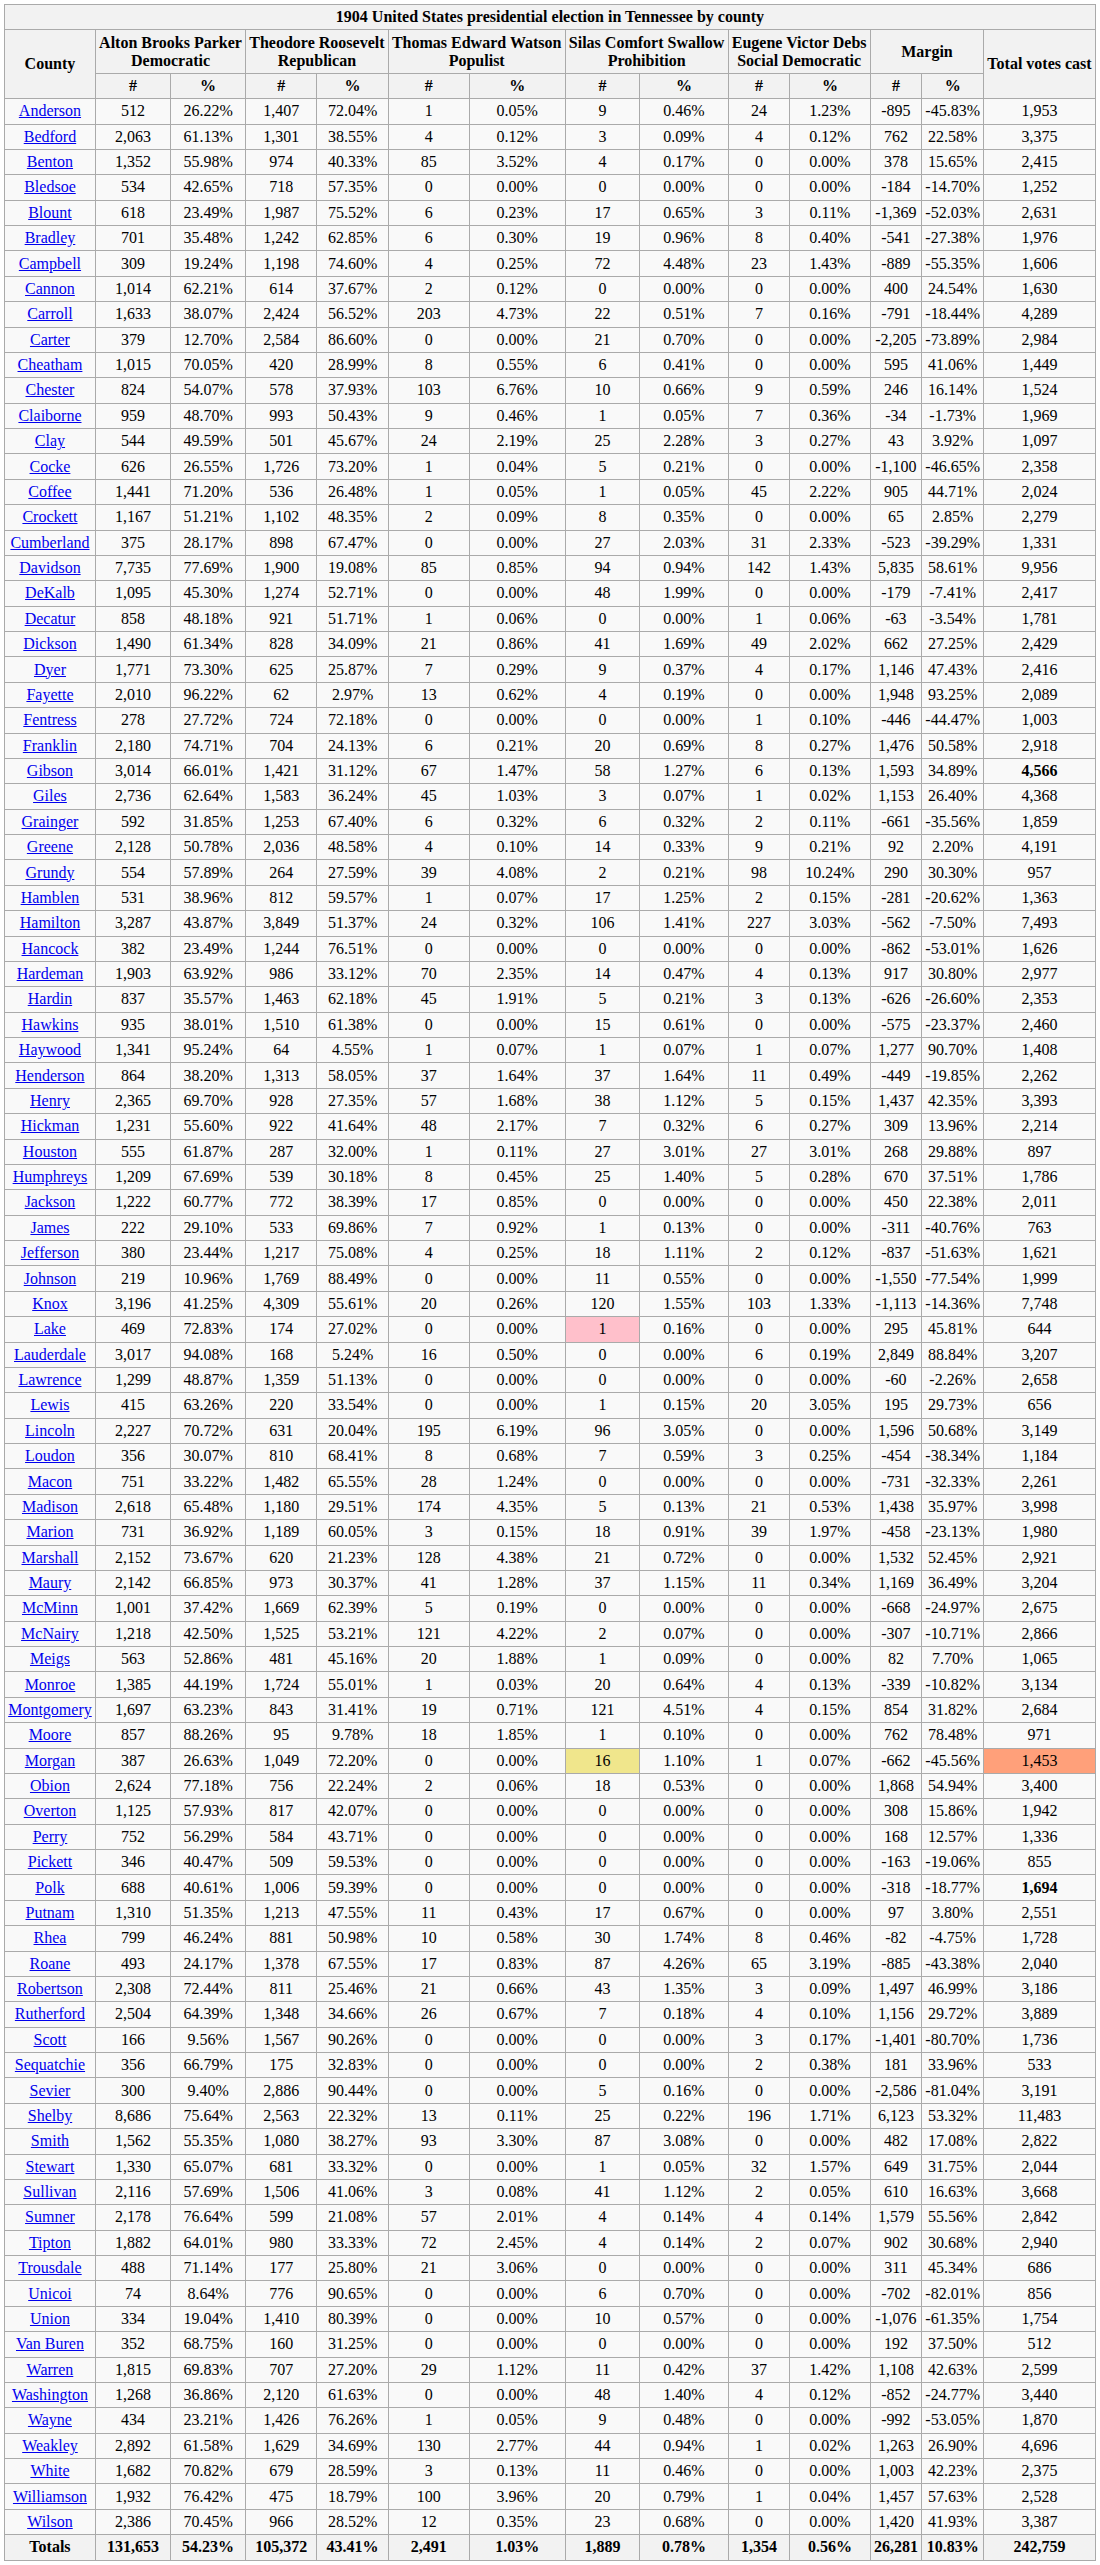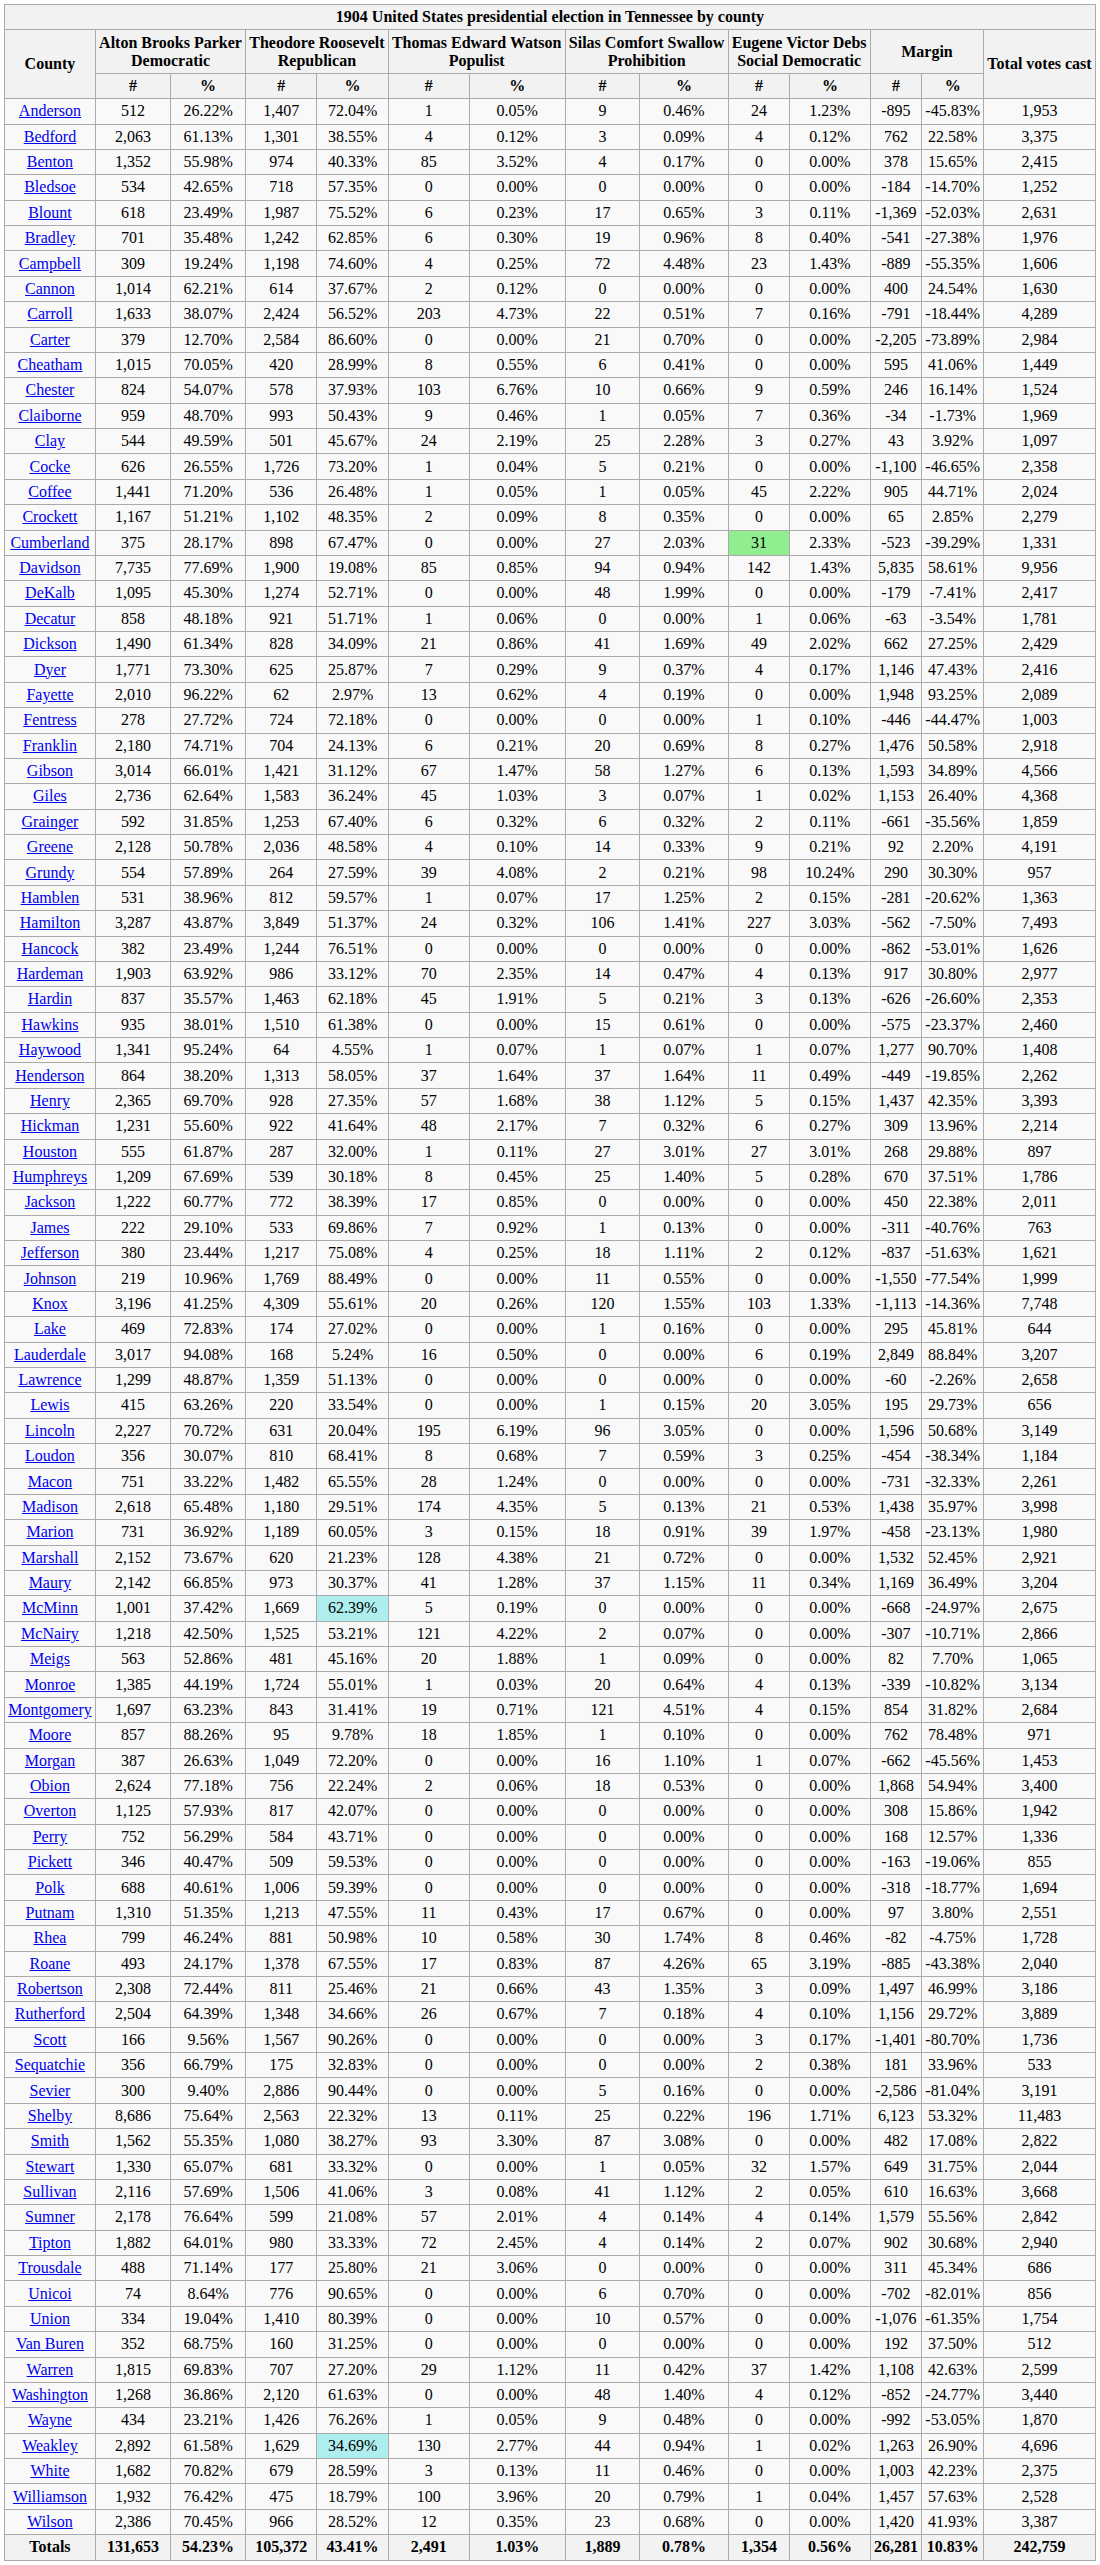(759, 542) no background -> (759, 542) lightgreen background
(1040, 771) bold -> (1040, 771) normal
(602, 1329) pink background -> (602, 1329) no background
(353, 1608) no background -> (353, 1608) paleturquoise background
(602, 1760) khaki background -> (602, 1760) no background
(1040, 1760) lightsalmon background -> (1040, 1760) no background
(1040, 1887) bold -> (1040, 1887) normal
(353, 2445) no background -> (353, 2445) paleturquoise background
